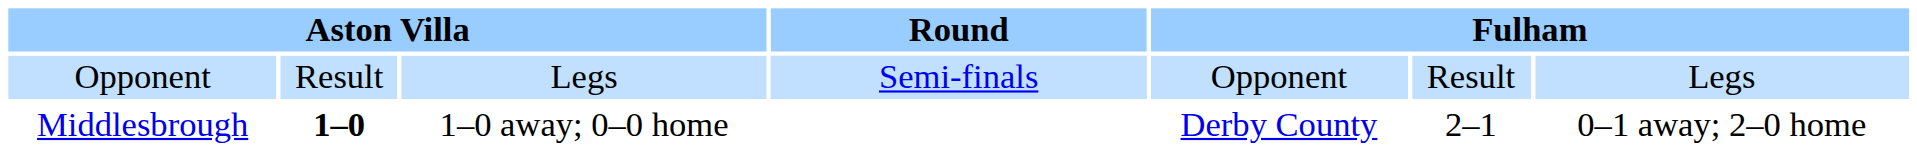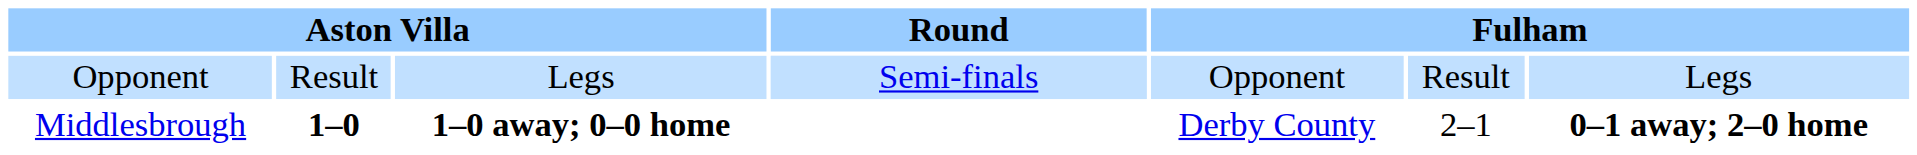(584, 124) normal -> (581, 124) bold
(1722, 124) normal -> (1719, 124) bold
